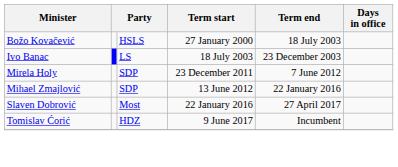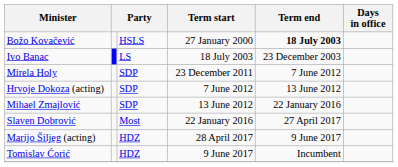(314, 40) normal -> (314, 40) bold
+ row: (55, 89)
+ row: (51, 137)
